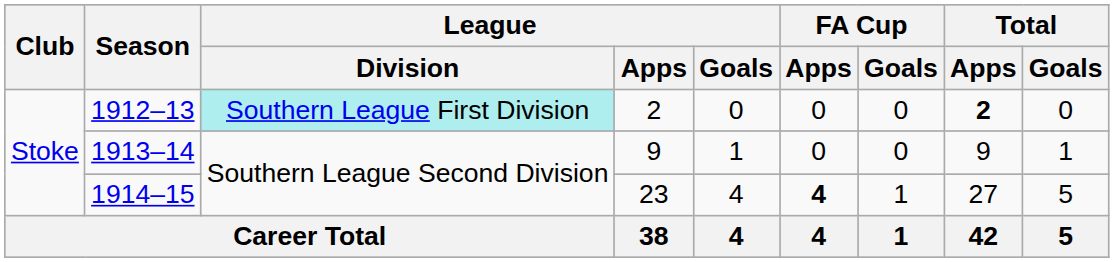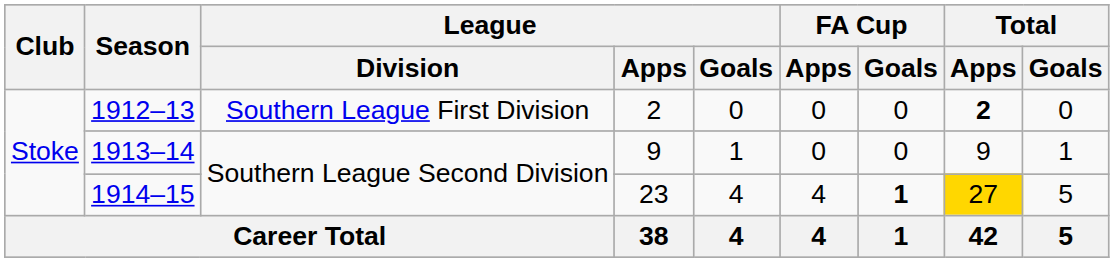(408, 109) paleturquoise background -> (408, 109) no background
(819, 194) bold -> (819, 194) normal
(901, 194) normal -> (901, 194) bold
(983, 194) no background -> (983, 194) gold background
